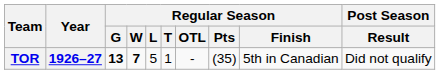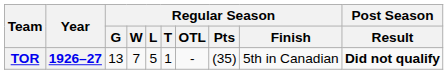(116, 59) bold -> (116, 59) normal
(136, 59) bold -> (136, 59) normal
(388, 59) normal -> (392, 59) bold
